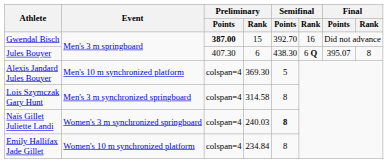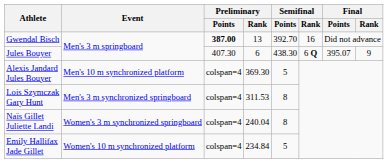(257, 39) 15 -> (257, 39) 13
(369, 53) 8 -> (369, 53) 9
(257, 97) 314.58 -> (257, 97) 311.53
(257, 122) 240.03 -> (257, 122) 240.04
(285, 122) bold -> (285, 122) normal
(285, 146) 8 -> (285, 146) 5
